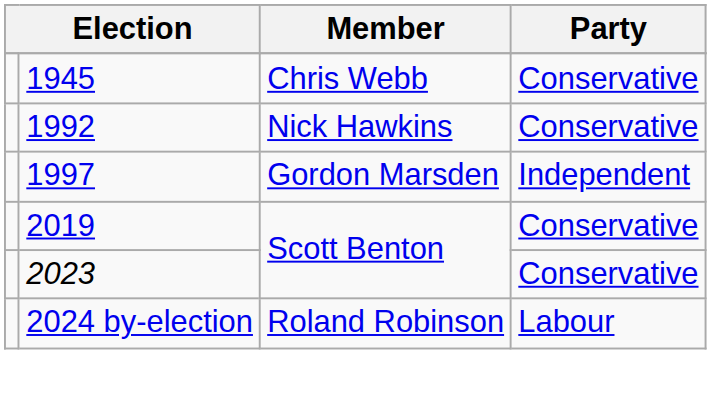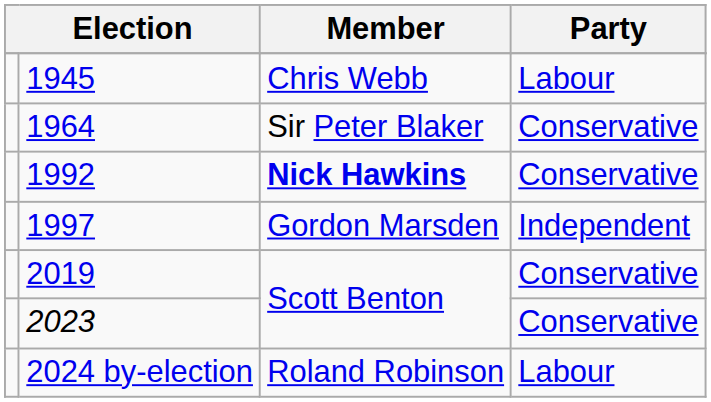(608, 77) Conservative -> (566, 77) Labour
+ row: (61, 126)
(360, 126) normal -> (367, 175) bold
